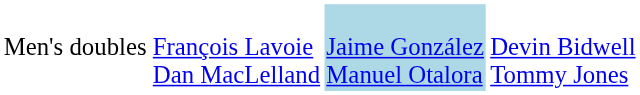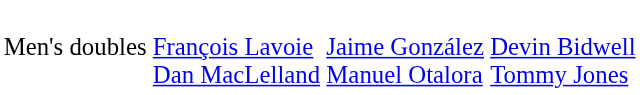(405, 61) lightblue background -> (405, 61) no background
